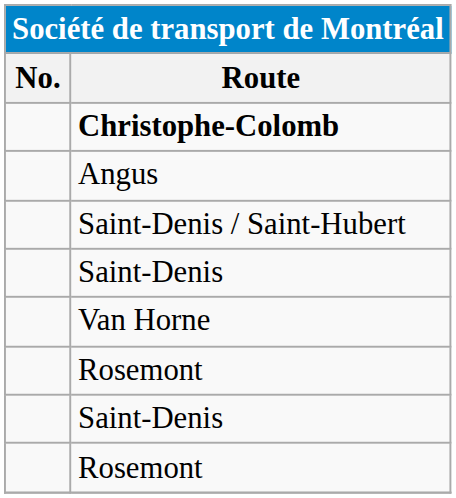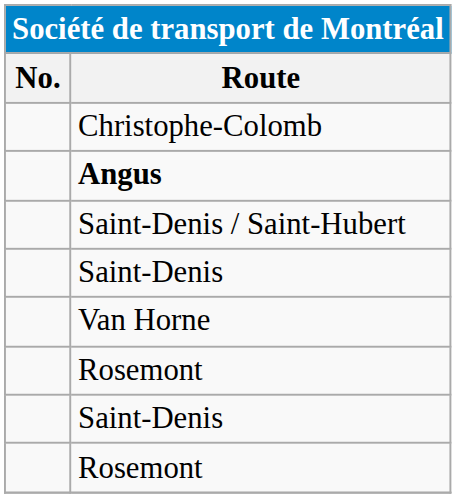(209, 126) bold -> (200, 126) normal
(118, 175) normal -> (120, 175) bold
